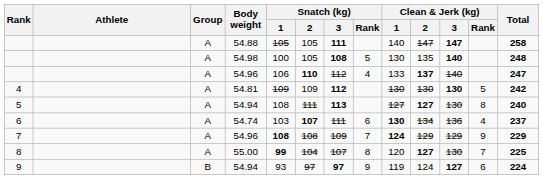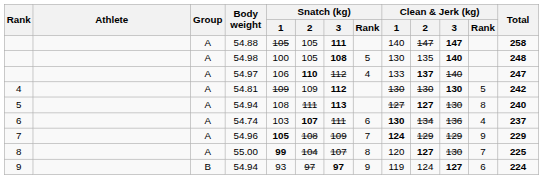(246, 74) 54.96 -> (246, 74) 54.97
(281, 136) 108 -> (281, 136) 105
